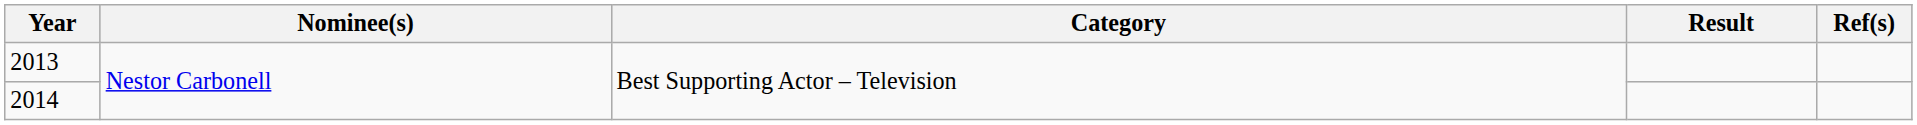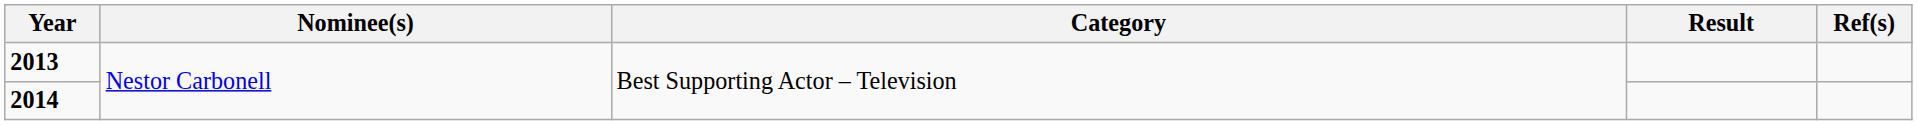(34, 61) normal -> (34, 61) bold
(34, 100) normal -> (34, 100) bold
